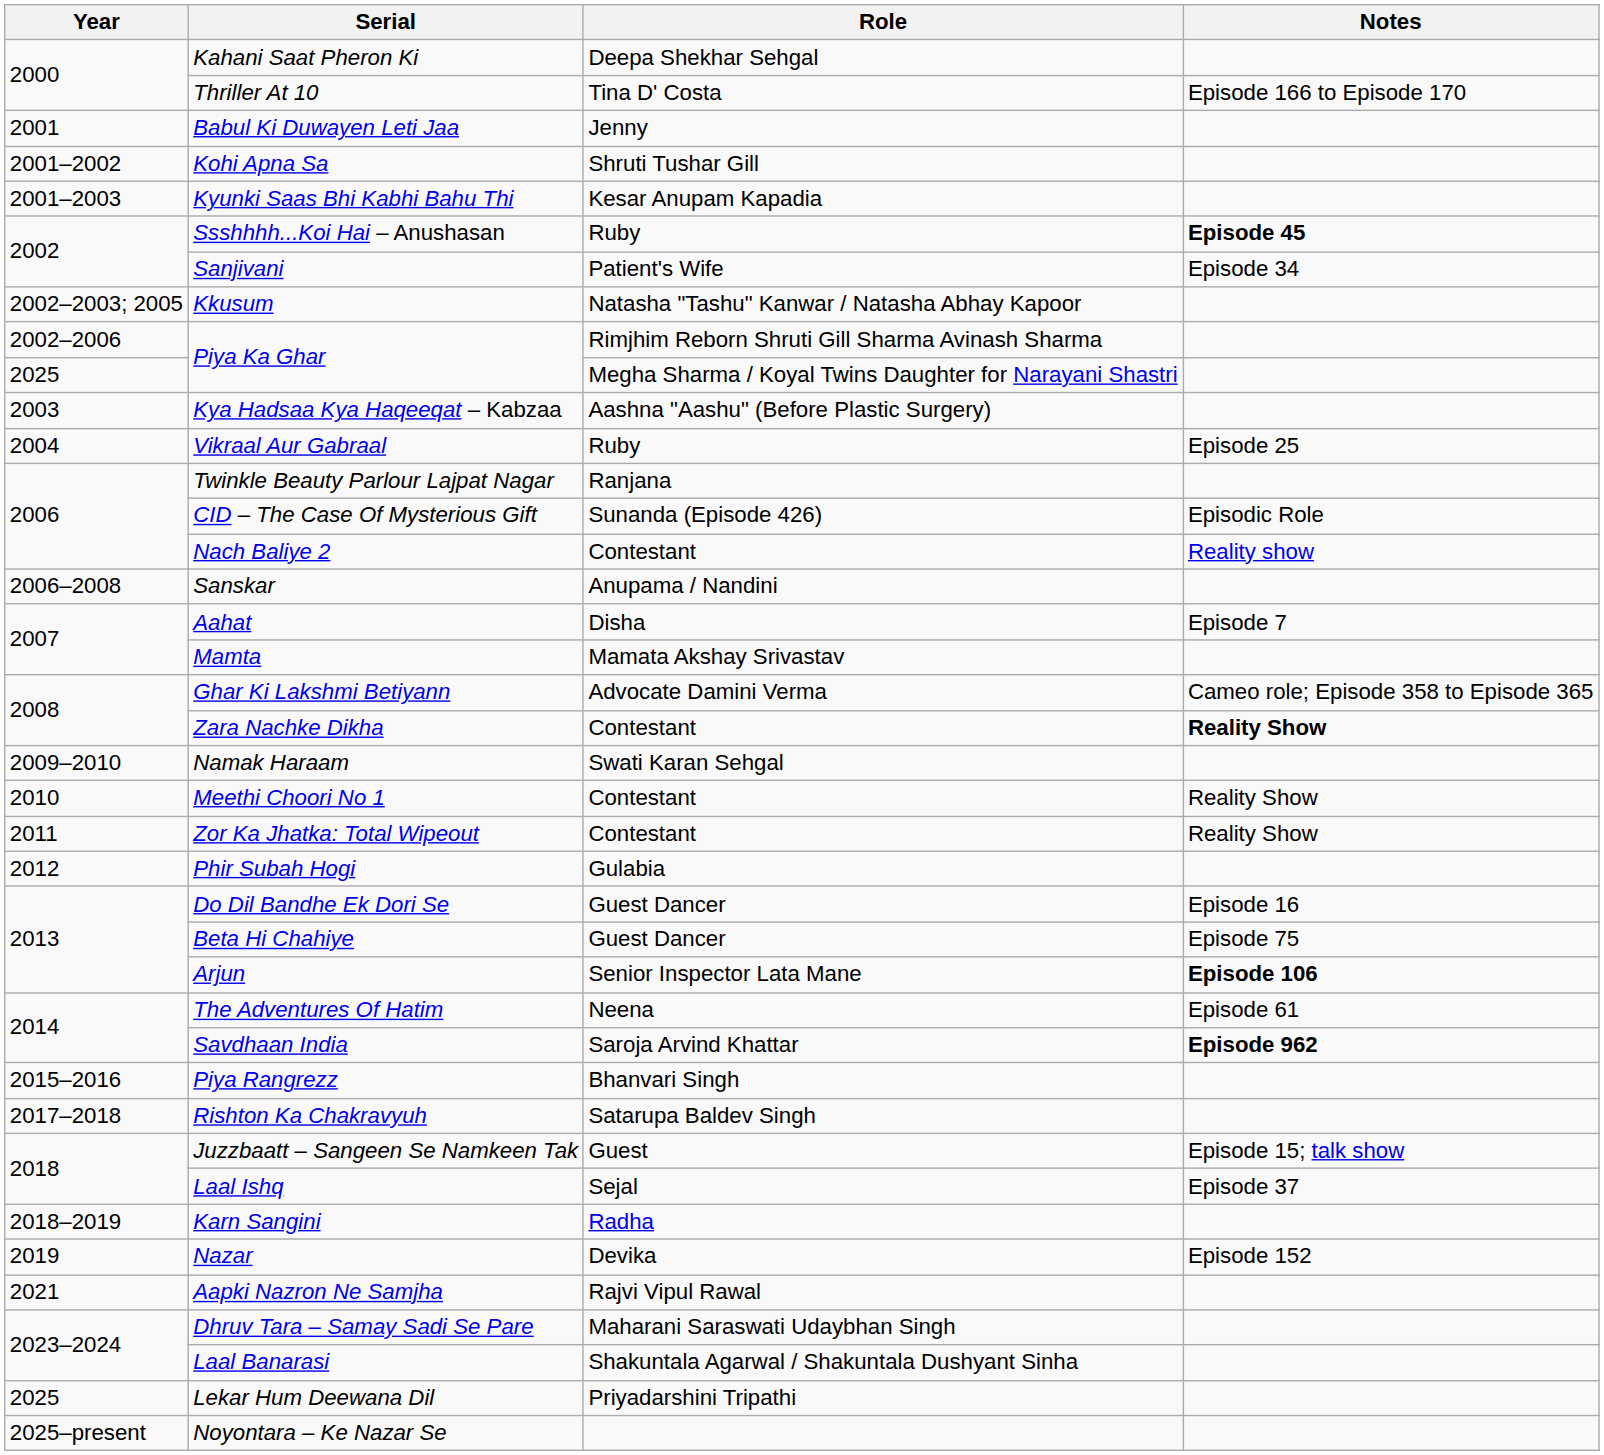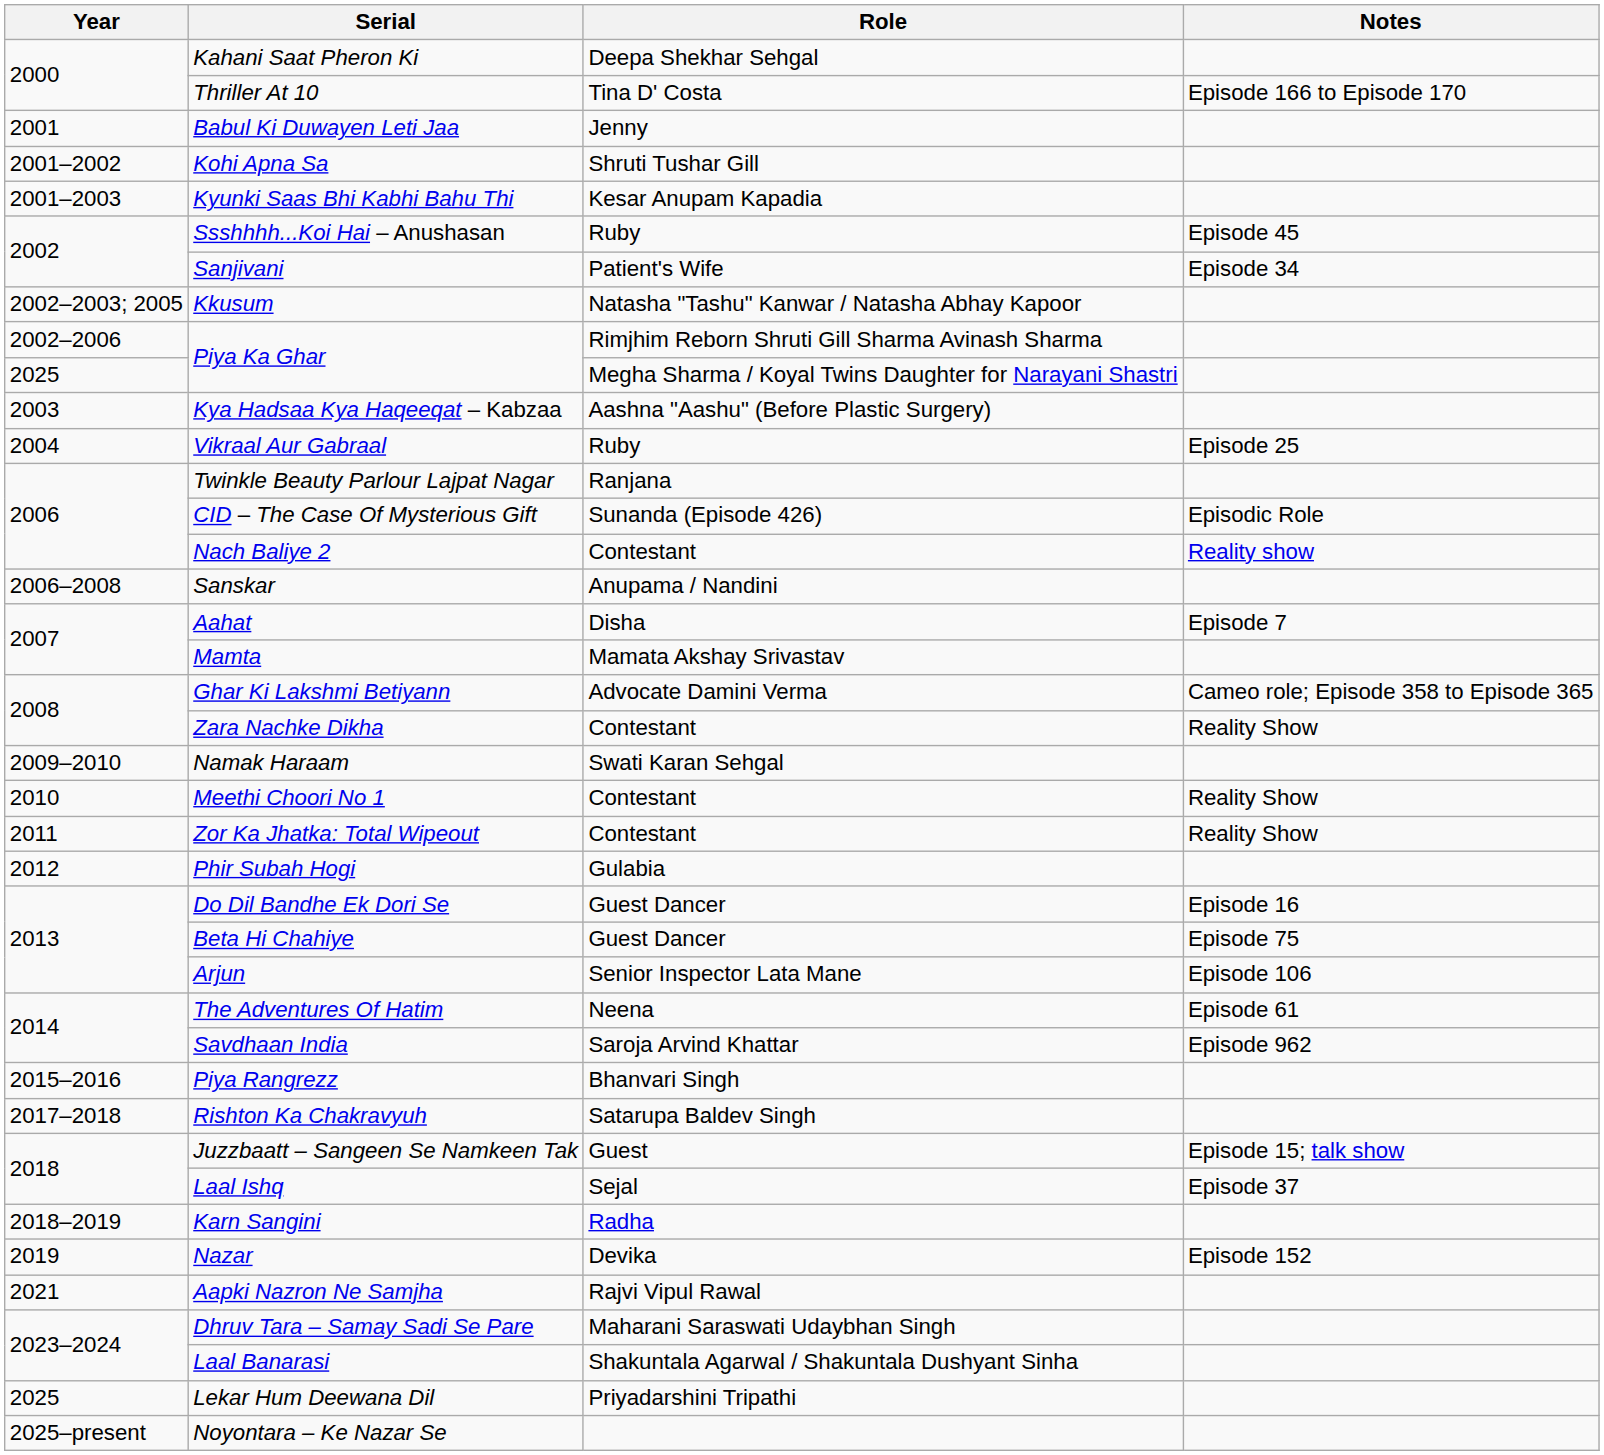(1247, 233) bold -> (1244, 233) normal
(1257, 727) bold -> (1253, 727) normal
(1253, 974) bold -> (1250, 974) normal
(1253, 1045) bold -> (1250, 1045) normal
